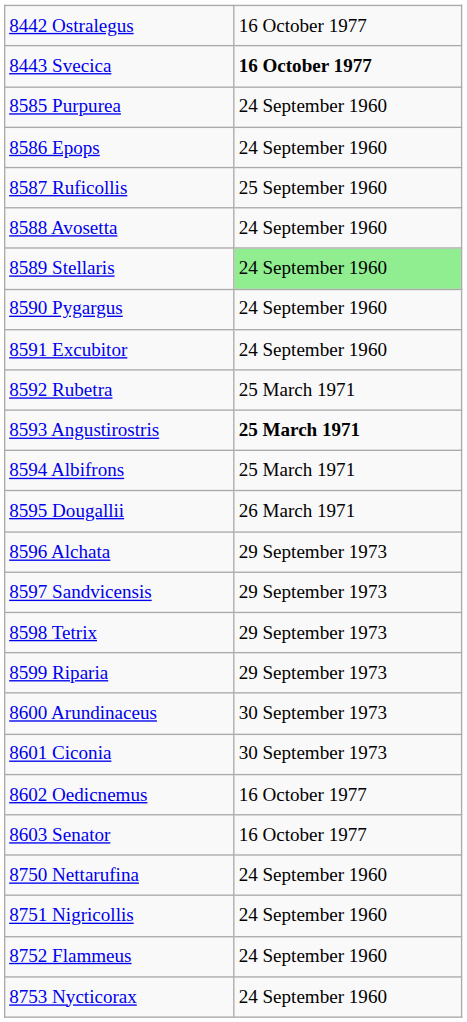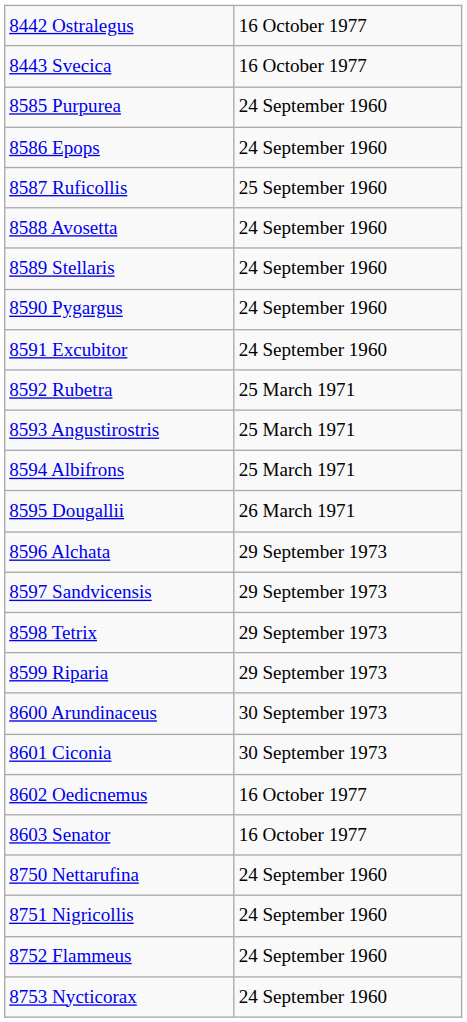(305, 65) bold -> (303, 65) normal
(313, 268) lightgreen background -> (313, 268) no background
(299, 429) bold -> (297, 429) normal
